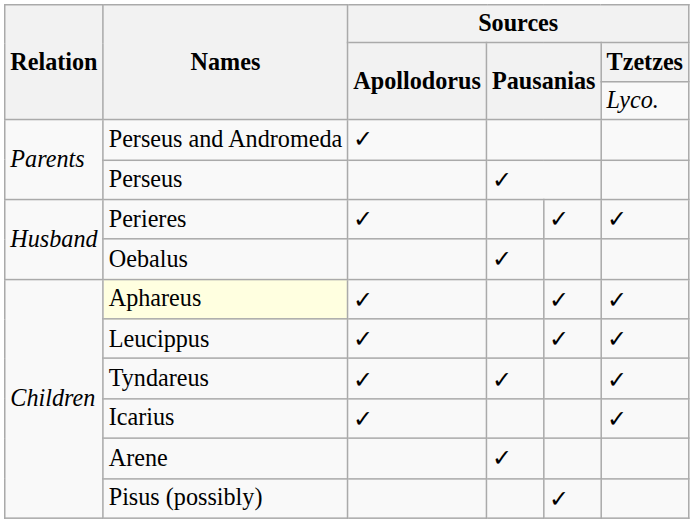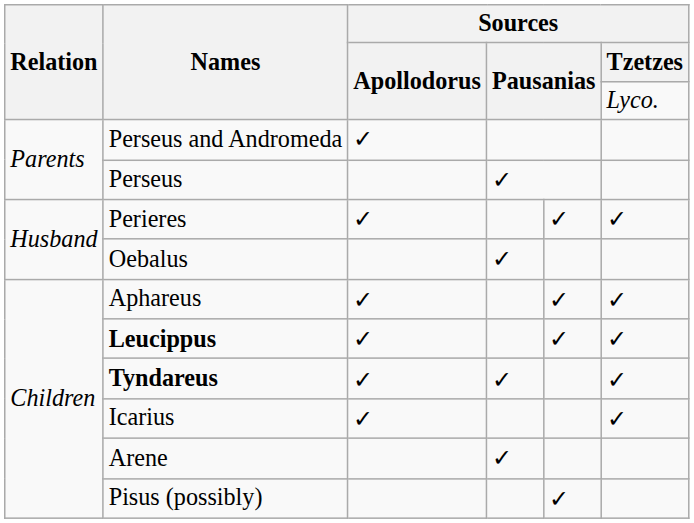(155, 298) lightyellow background -> (155, 298) no background
(159, 338) normal -> (162, 338) bold
(159, 378) normal -> (163, 378) bold
